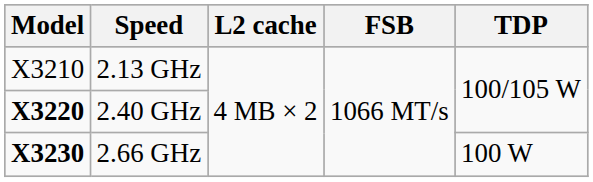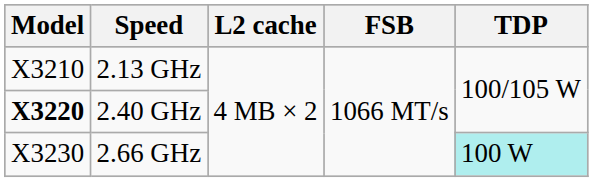(48, 153) bold -> (48, 153) normal
(497, 153) no background -> (497, 153) paleturquoise background
